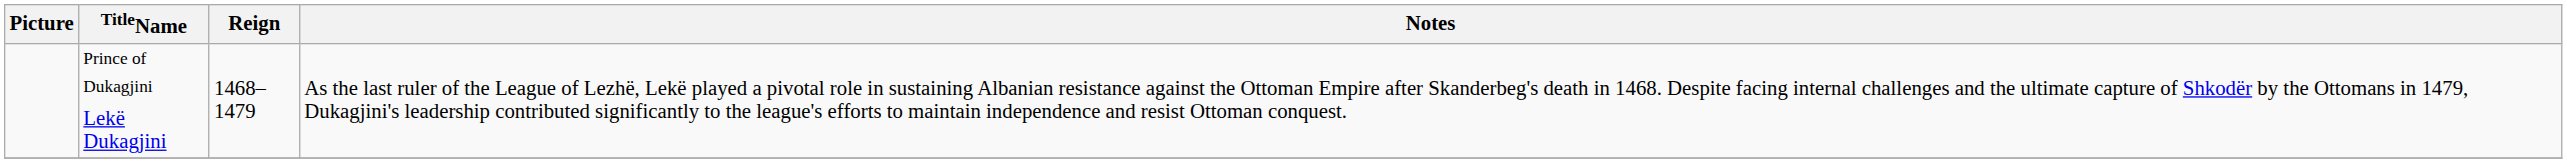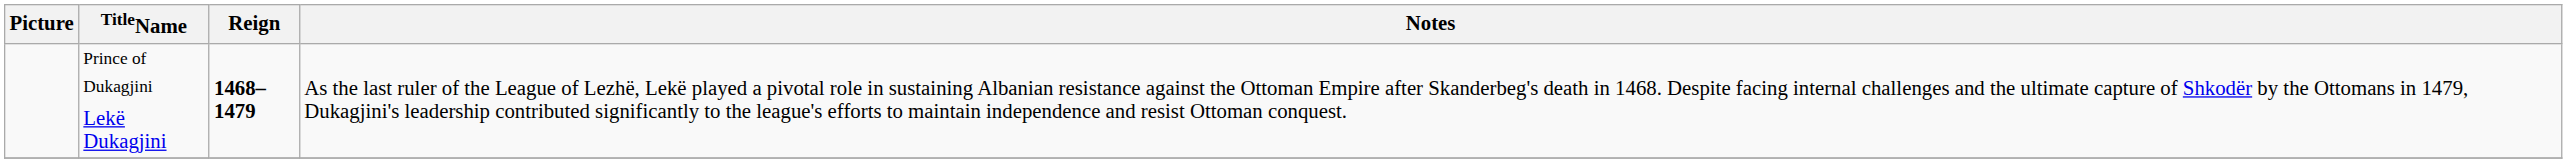(240, 100) normal -> (240, 100) bold
